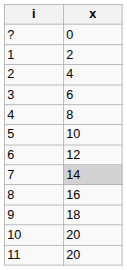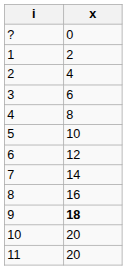(73, 174) lightgrey background -> (73, 174) no background
(73, 214) normal -> (73, 214) bold
